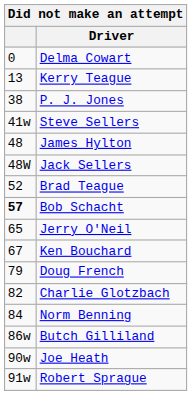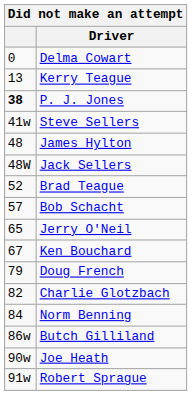(15, 101) normal -> (15, 101) bold
(15, 208) bold -> (15, 208) normal
